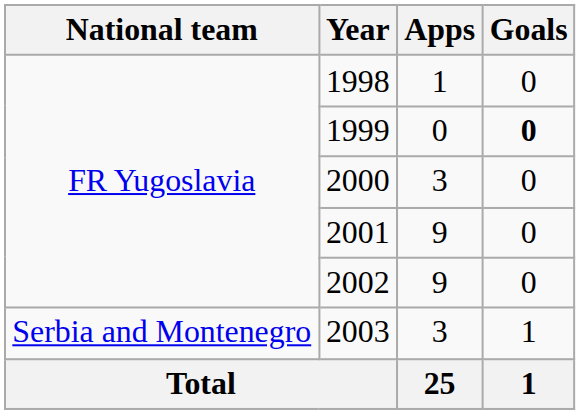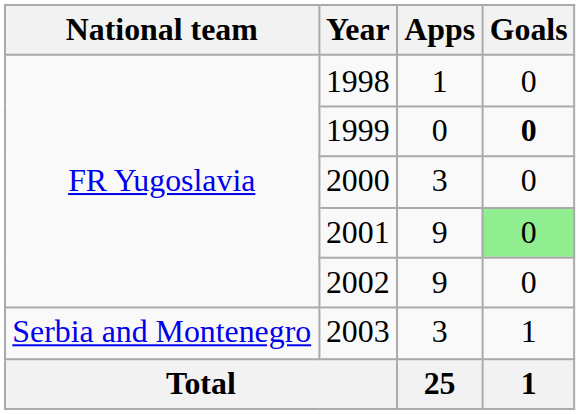(529, 231) no background -> (529, 231) lightgreen background
